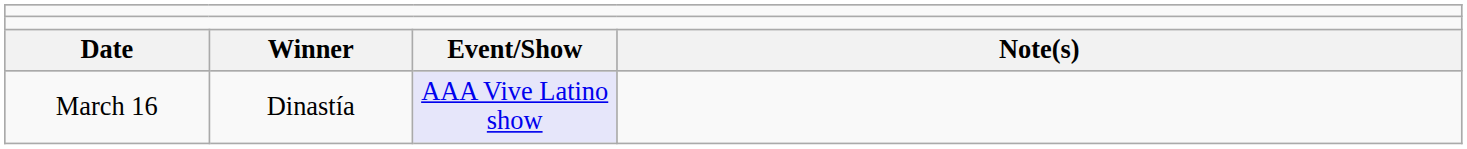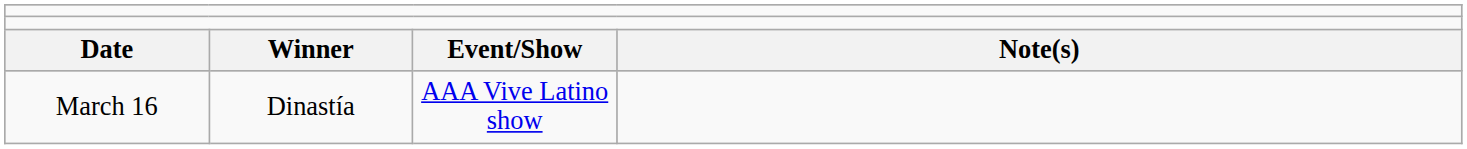(515, 106) lavender background -> (515, 106) no background
